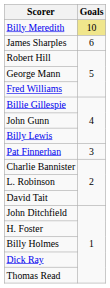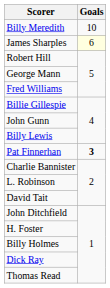(92, 27) khaki background -> (92, 27) no background
(92, 43) no background -> (92, 43) lightyellow background
(92, 151) normal -> (92, 151) bold
